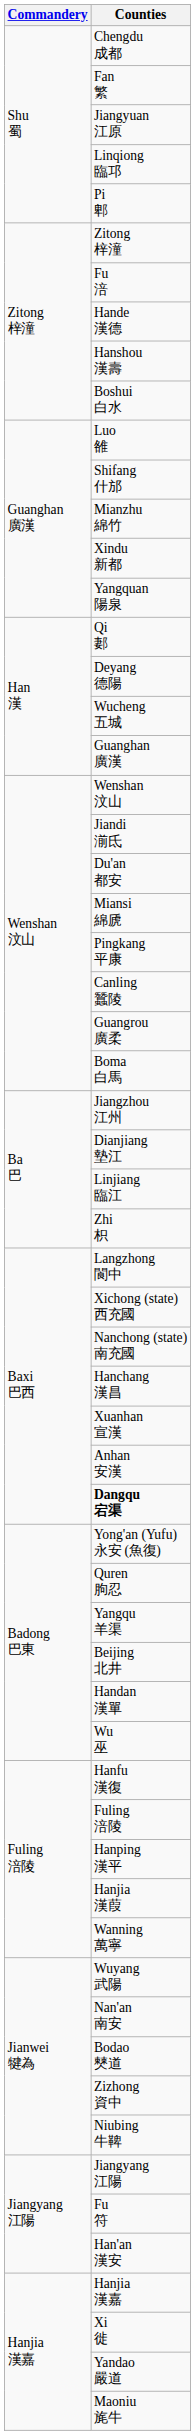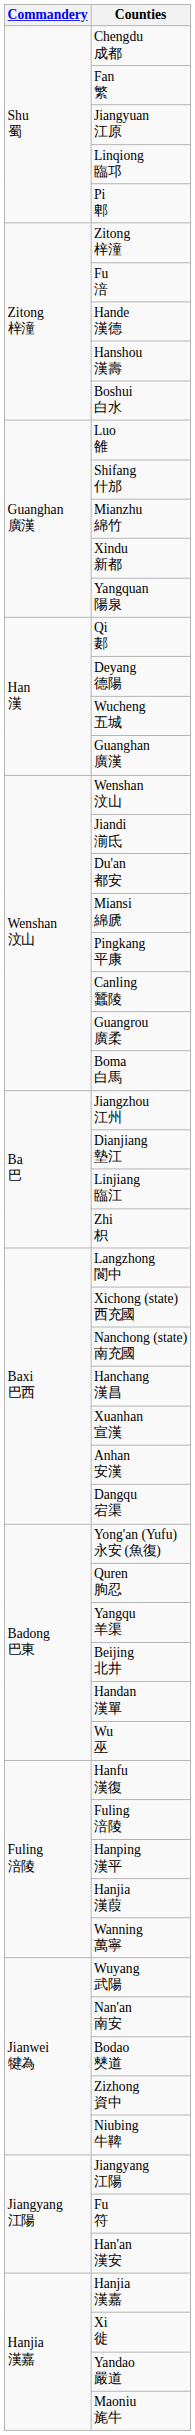(117, 1503) bold -> (115, 1503) normal
